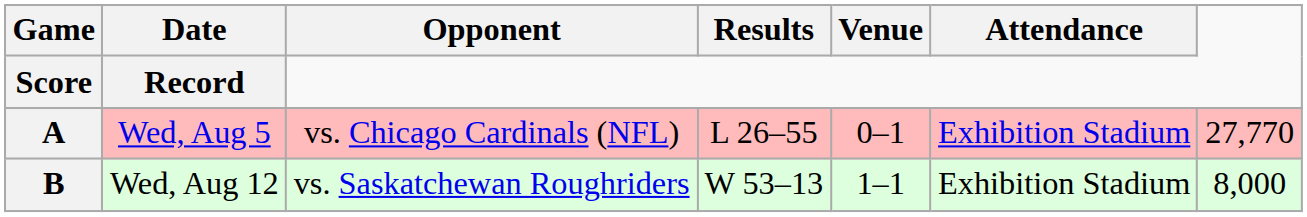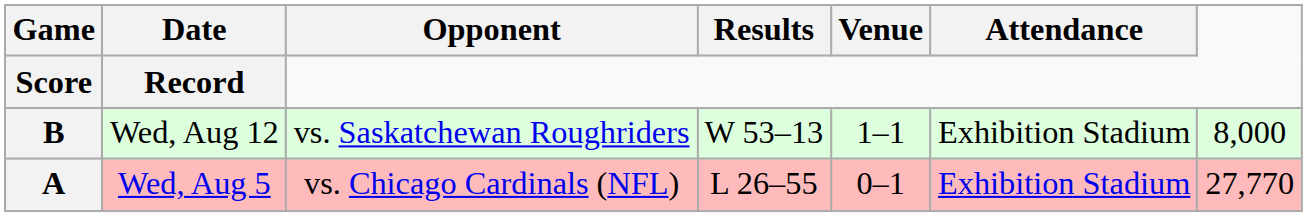rows swapped: (54, 132) <-> (54, 183)
